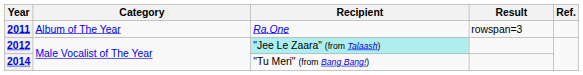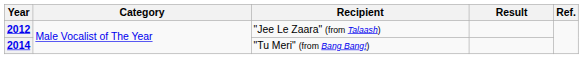- row: (19, 29)
(317, 45) paleturquoise background -> (317, 29) no background
